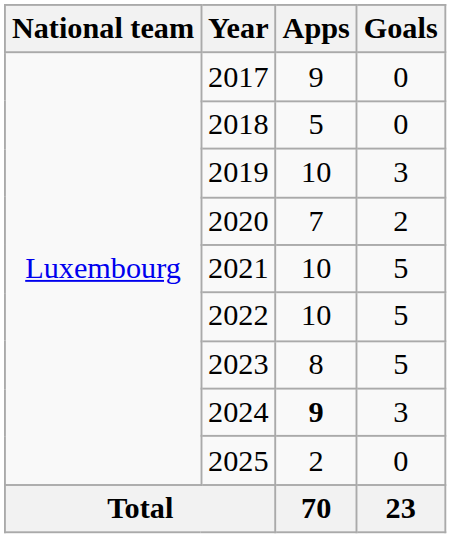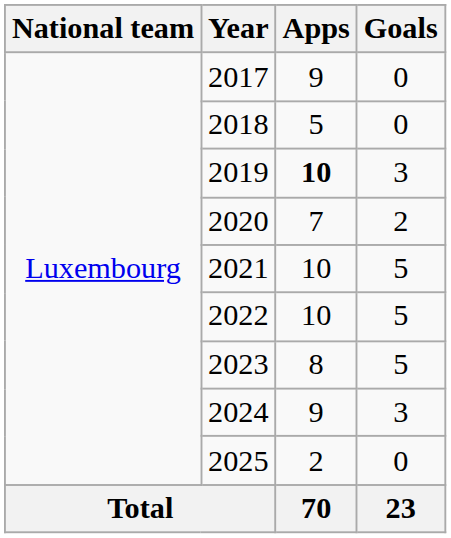(316, 172) normal -> (316, 172) bold
(316, 412) bold -> (316, 412) normal
